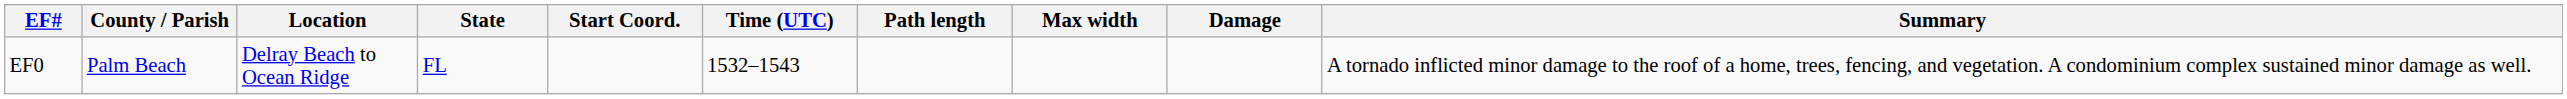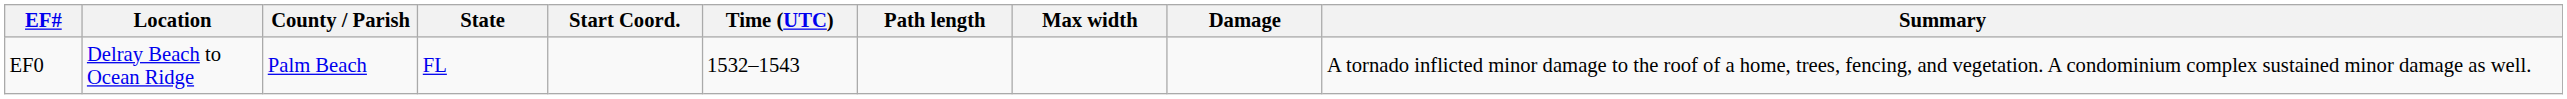columns swapped: (328, 20) <-> (160, 20)
